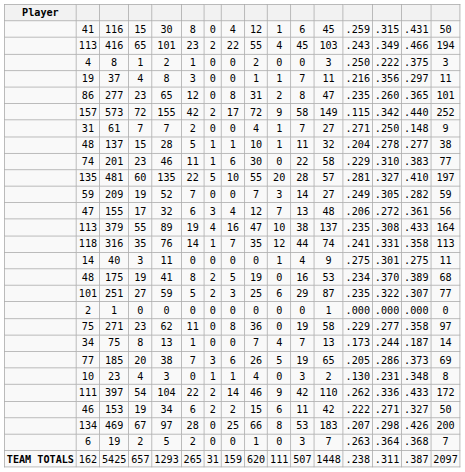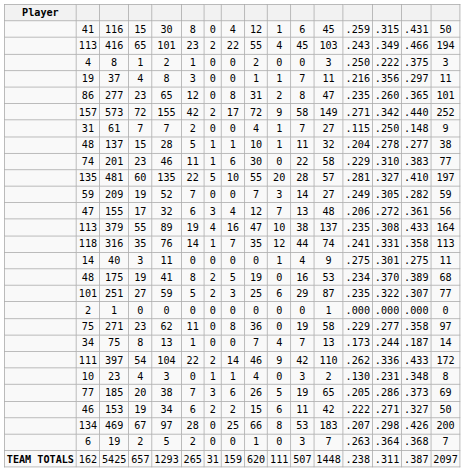(358, 112) .115 -> (358, 112) .271
(358, 128) .271 -> (358, 128) .115
rows swapped: (114, 393) <-> (114, 360)
